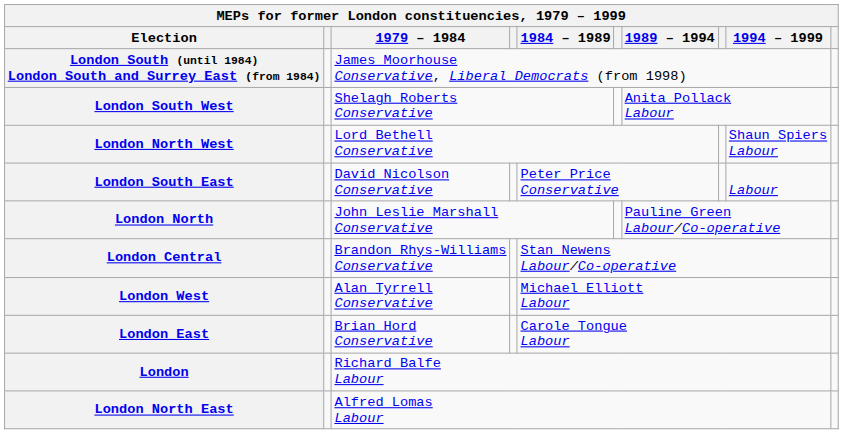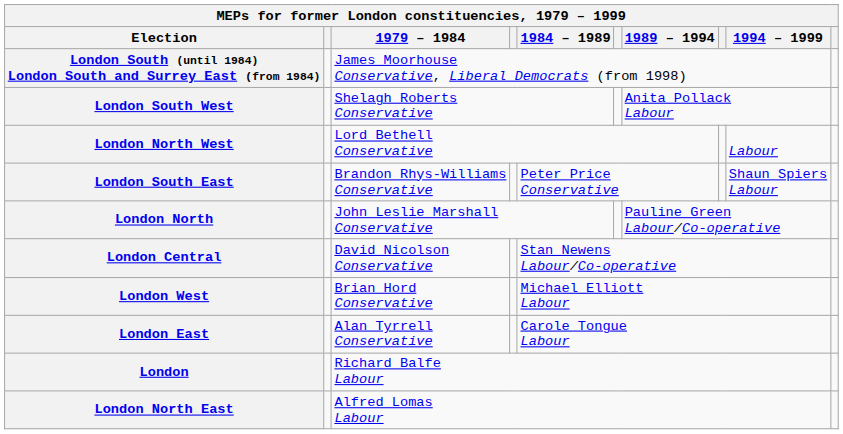(778, 144) Shaun Spiers Labour -> (753, 152) Labour
(392, 182) David Nicolson Conservative -> (420, 182) Brandon Rhys-Williams Conservative
(753, 190) Labour -> (778, 182) Shaun Spiers Labour
(420, 258) Brandon Rhys-Williams Conservative -> (392, 258) David Nicolson Conservative
(384, 296) Alan Tyrrell Conservative -> (384, 296) Brian Hord Conservative
(384, 334) Brian Hord Conservative -> (384, 334) Alan Tyrrell Conservative
